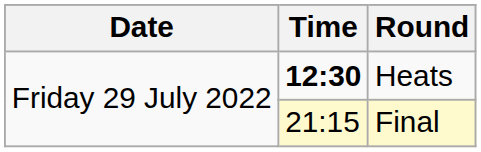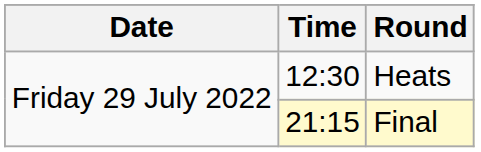(323, 75) bold -> (322, 75) normal
